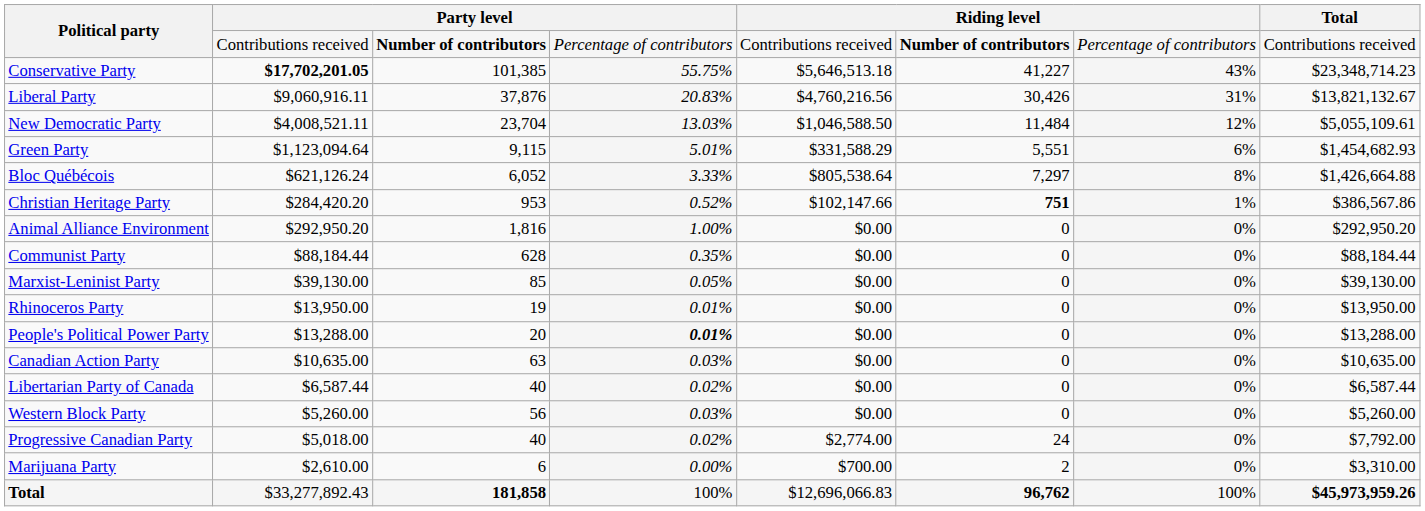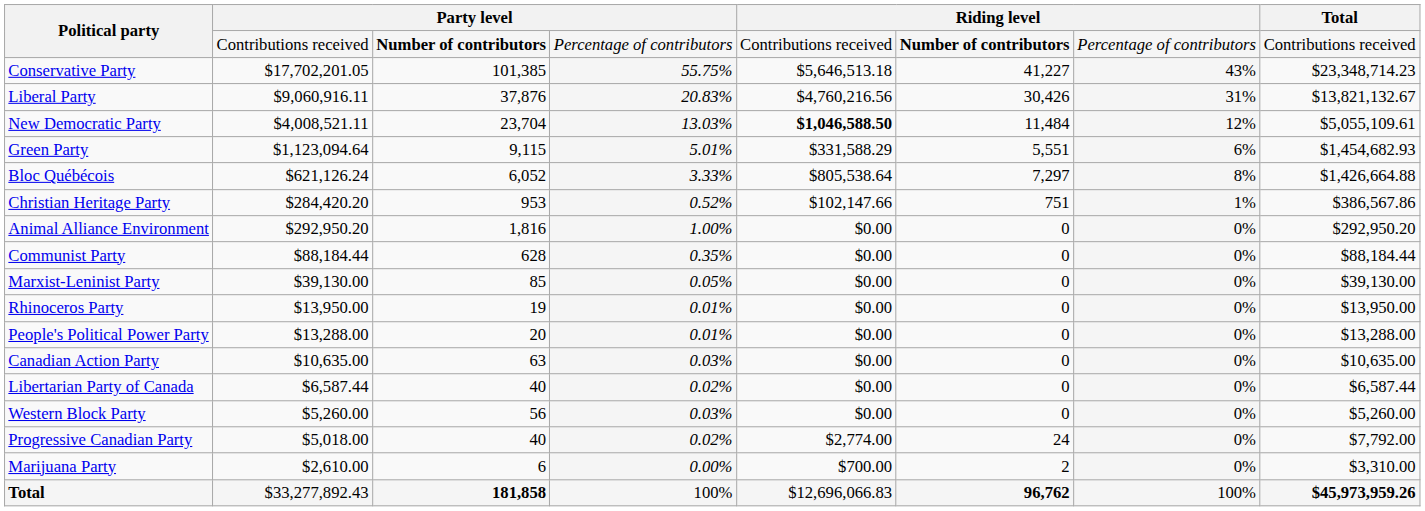(317, 70) bold -> (317, 70) normal
(844, 123) normal -> (844, 123) bold
(1057, 202) bold -> (1057, 202) normal
(711, 334) bold -> (711, 334) normal
